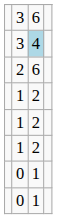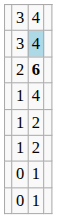(36, 17) 6 -> (36, 17) 4
(36, 69) normal -> (36, 69) bold
(36, 95) 2 -> (36, 95) 4
